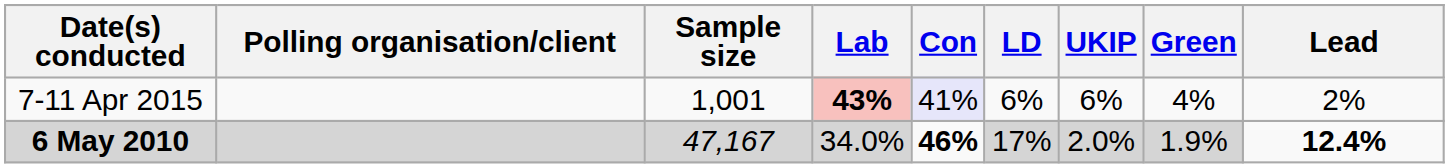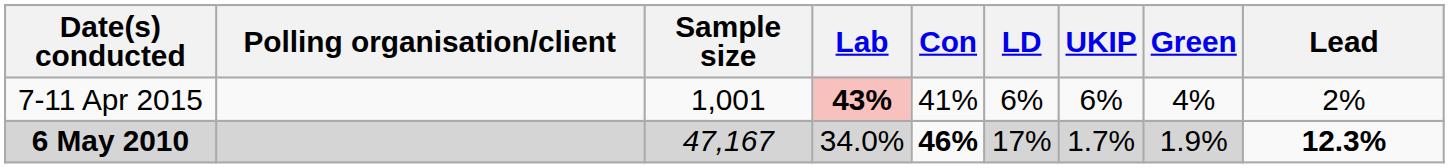(948, 99) lavender background -> (948, 99) no background
(1101, 142) 2.0% -> (1101, 142) 1.7%
(1344, 142) 12.4% -> (1344, 142) 12.3%
